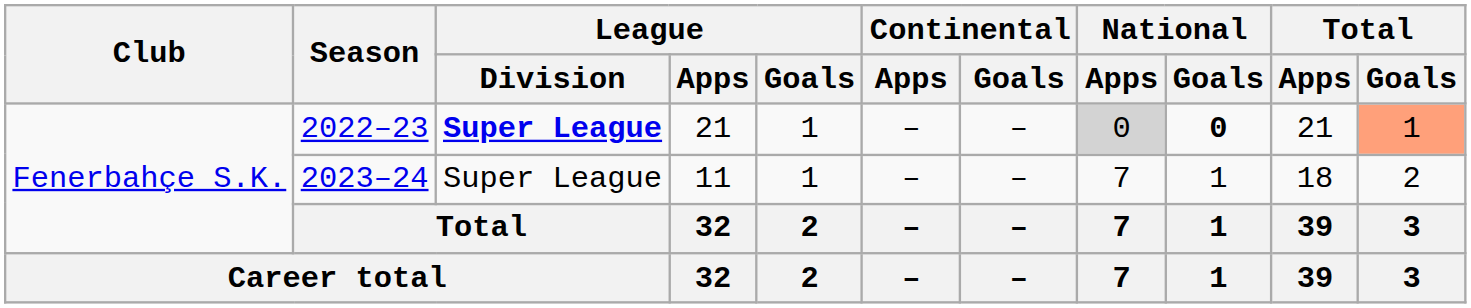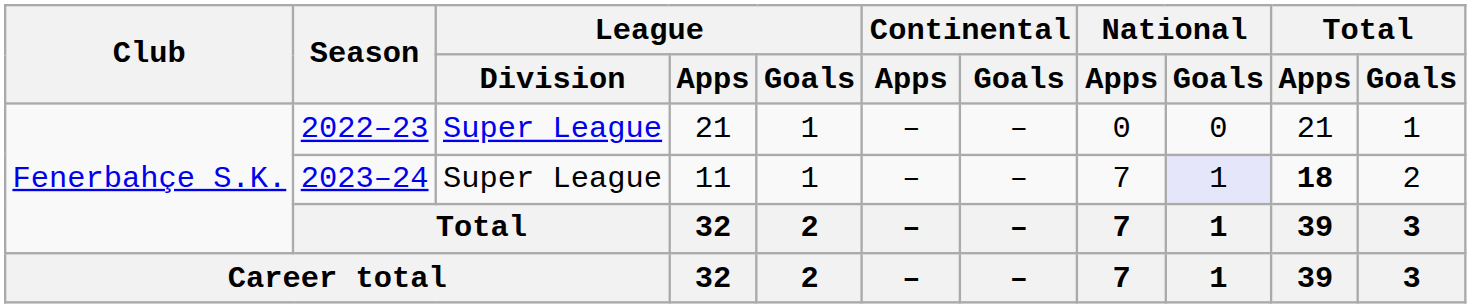(553, 129) bold -> (553, 129) normal
(1122, 129) lightgrey background -> (1122, 129) no background
(1218, 129) bold -> (1218, 129) normal
(1412, 129) lightsalmon background -> (1412, 129) no background
(1218, 179) no background -> (1218, 179) lavender background
(1315, 179) normal -> (1315, 179) bold
